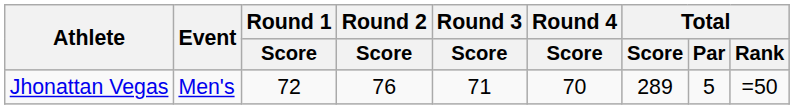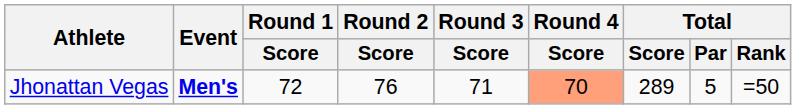(207, 87) normal -> (208, 87) bold
(575, 87) no background -> (576, 87) lightsalmon background
